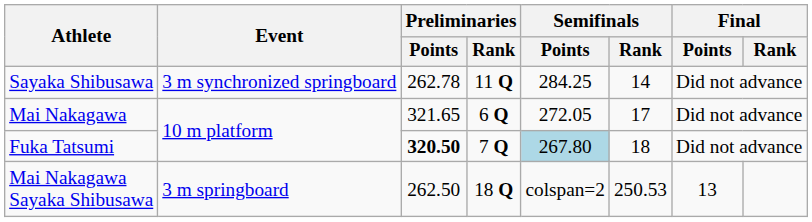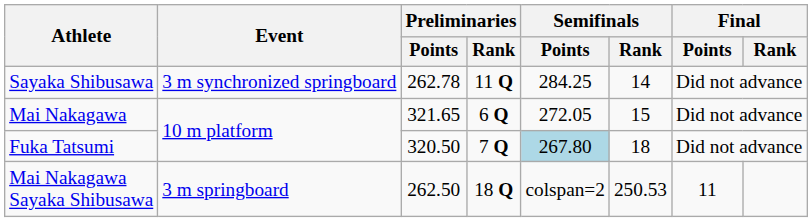(640, 114) 17 -> (640, 114) 15
(434, 146) bold -> (434, 146) normal
(707, 189) 13 -> (707, 189) 11
